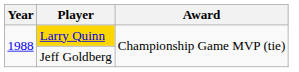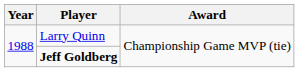(72, 35) gold background -> (72, 35) no background
(76, 56) normal -> (79, 56) bold
